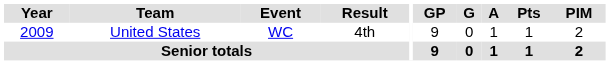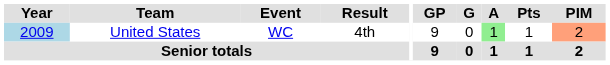(37, 32) no background -> (37, 32) lightblue background
(494, 32) no background -> (494, 32) lightgreen background
(579, 32) no background -> (579, 32) lightsalmon background
